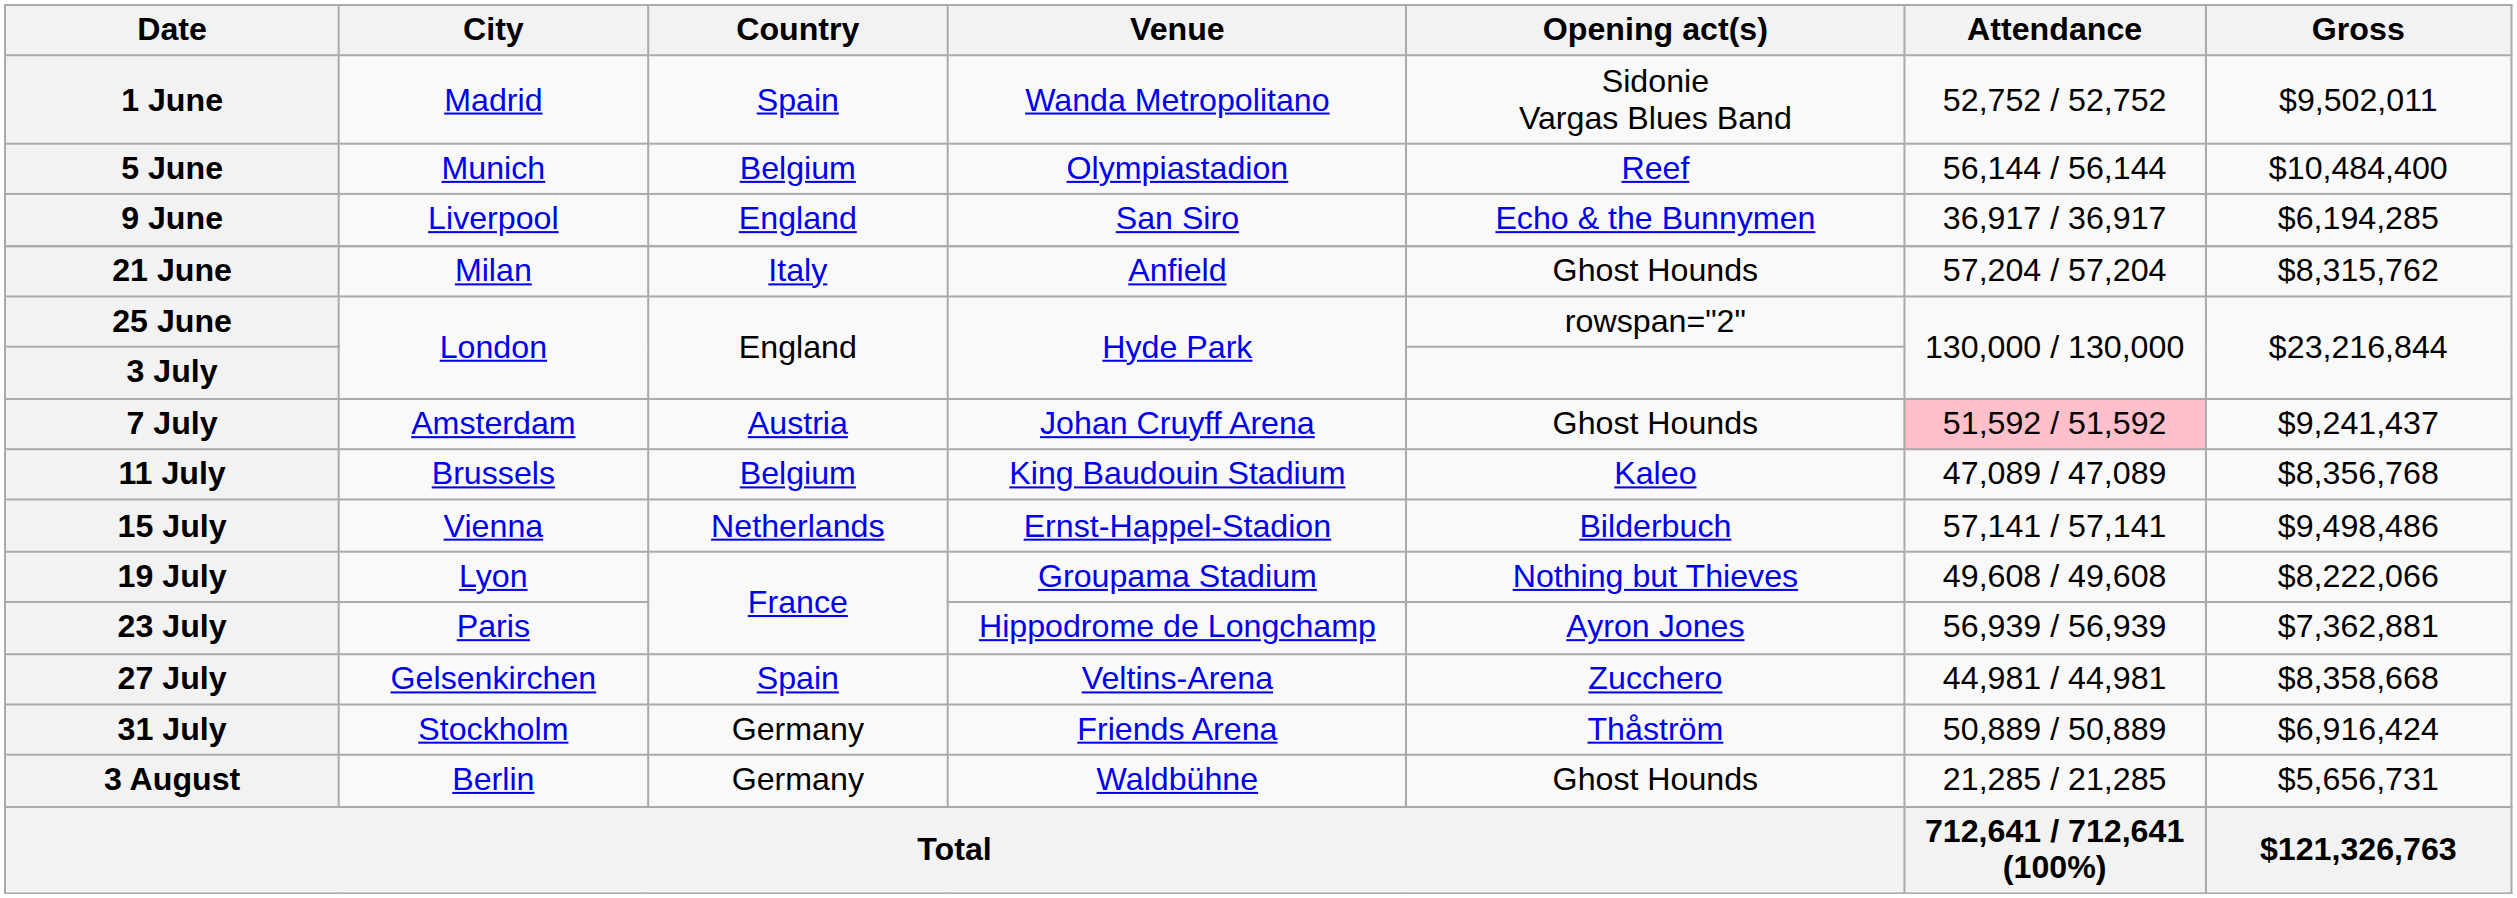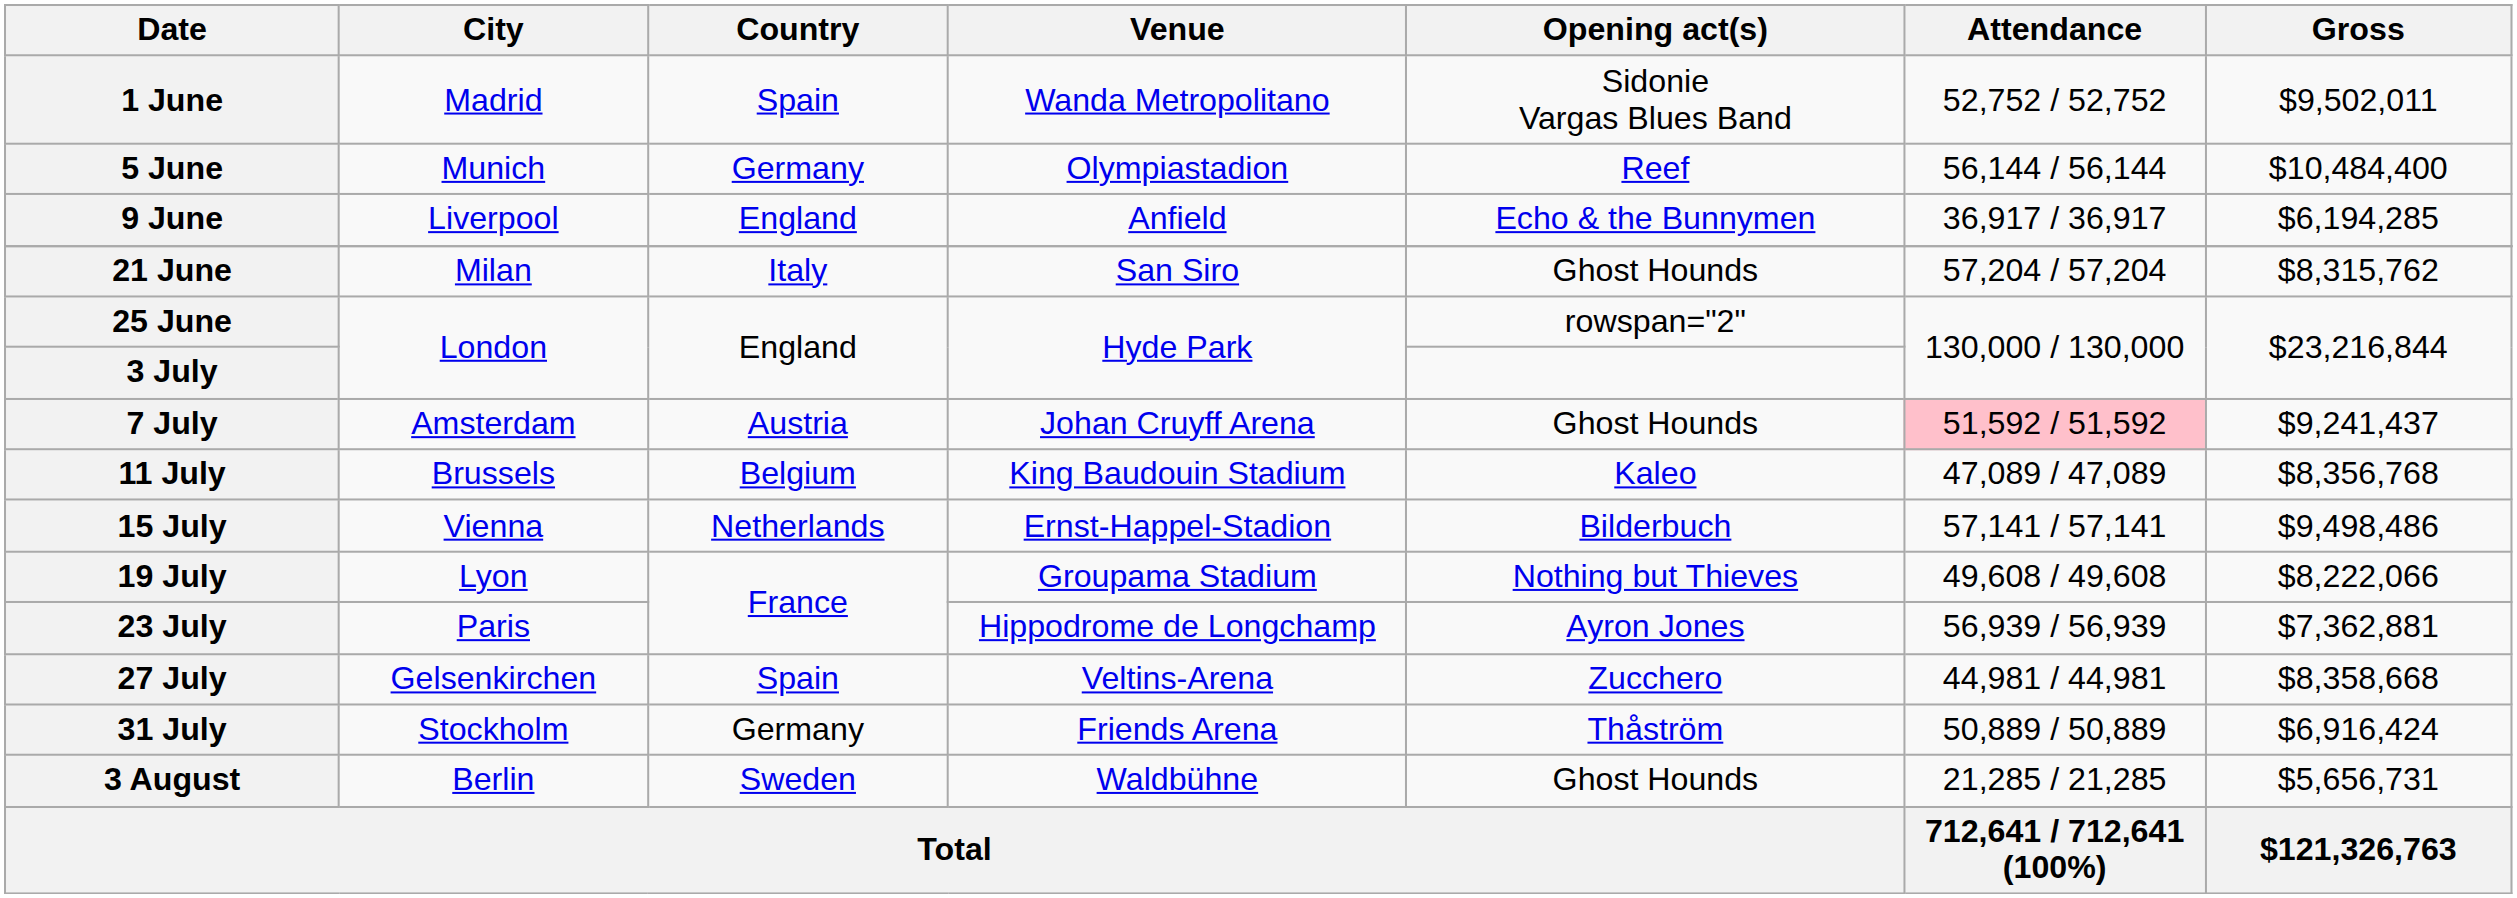(798, 168) Belgium -> (798, 168) Germany
(1177, 219) San Siro -> (1177, 219) Anfield
(1177, 270) Anfield -> (1177, 270) San Siro
(798, 780) Germany -> (798, 780) Sweden
